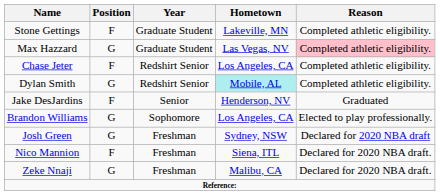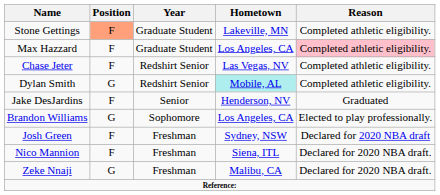(112, 30) no background -> (112, 30) lightsalmon background
(112, 48) G -> (112, 48) F
(256, 48) Las Vegas, NV -> (256, 48) Los Angeles, CA
(256, 65) Los Angeles, CA -> (256, 65) Las Vegas, NV
(112, 135) G -> (112, 135) F
